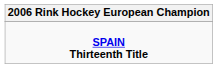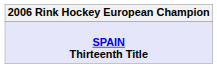(109, 48) no background -> (109, 48) lavender background
